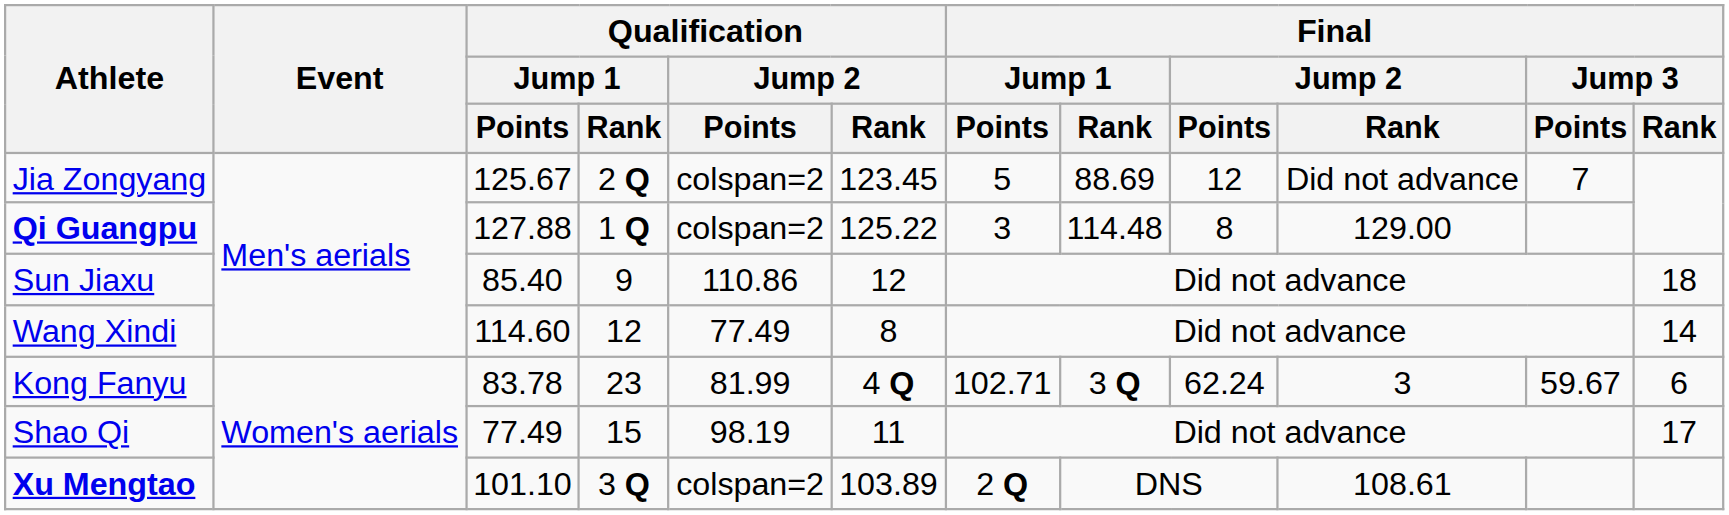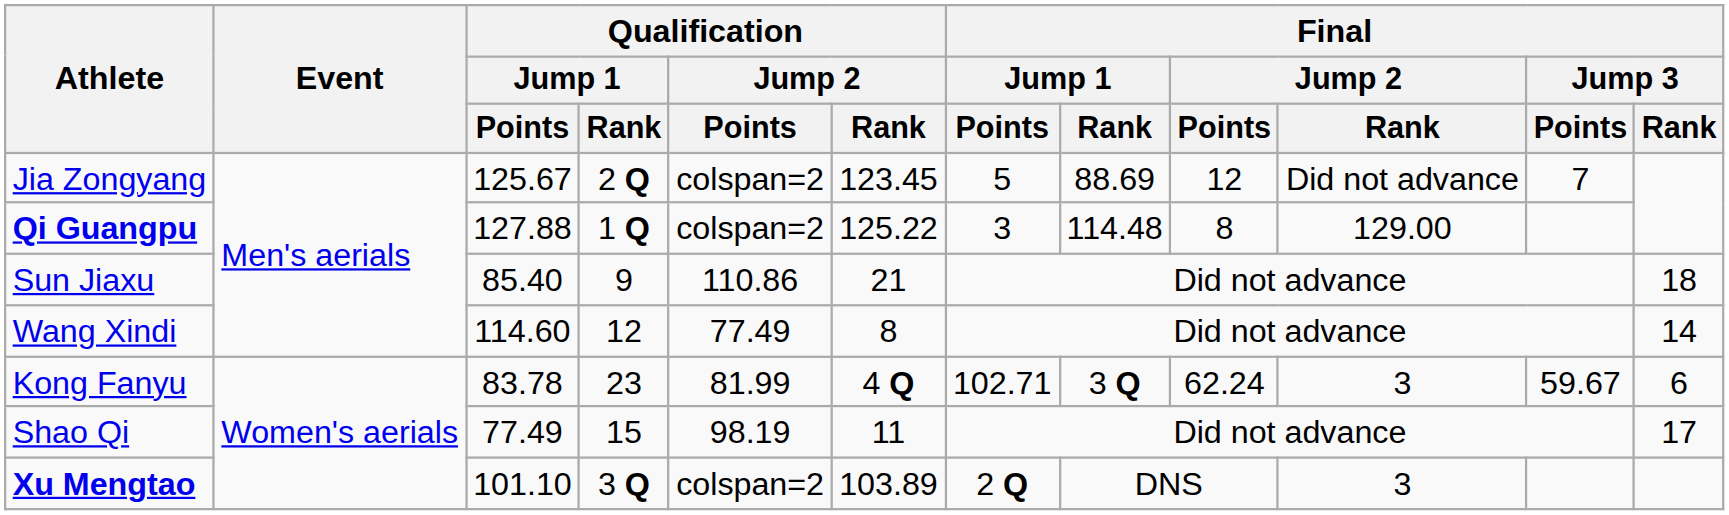(888, 280) 12 -> (888, 280) 21
(1402, 484) 108.61 -> (1402, 484) 3
